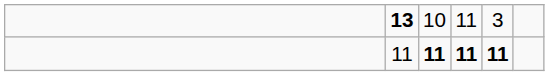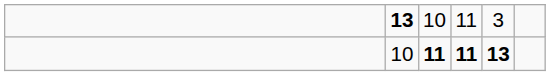(402, 53) 11 -> (402, 53) 10
(498, 53) 11 -> (498, 53) 13
